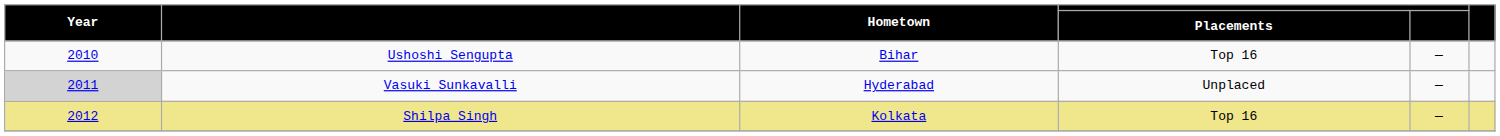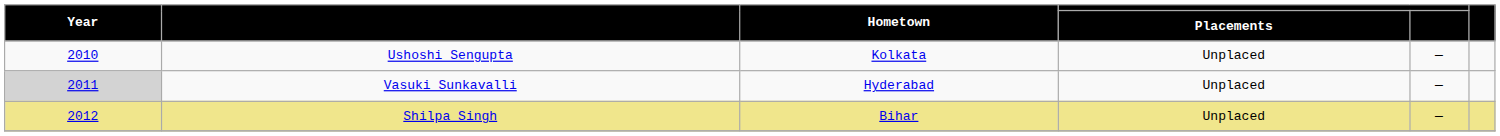(899, 56) Bihar -> (899, 56) Kolkata
(1234, 56) Top 16 -> (1234, 56) Unplaced
(899, 116) Kolkata -> (899, 116) Bihar
(1234, 116) Top 16 -> (1234, 116) Unplaced
